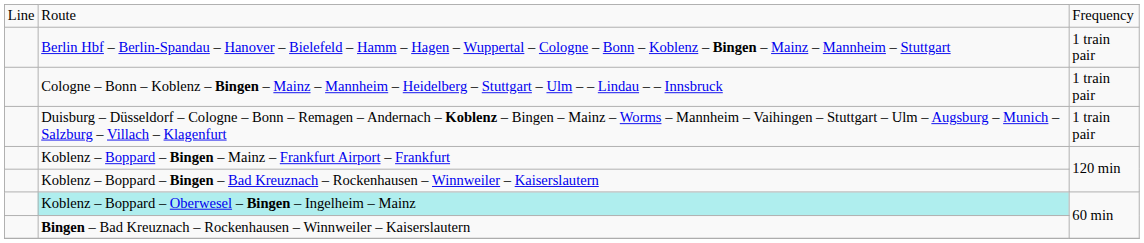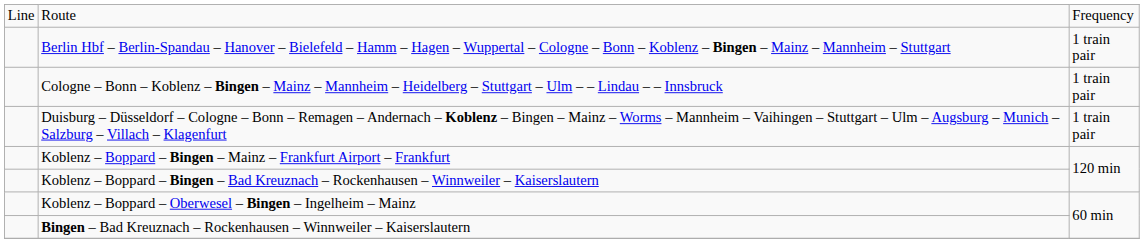(228, 203) paleturquoise background -> (228, 203) no background
